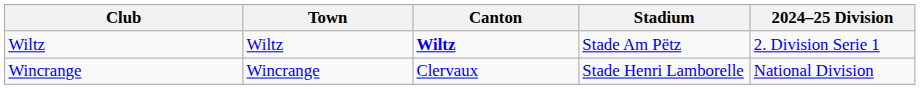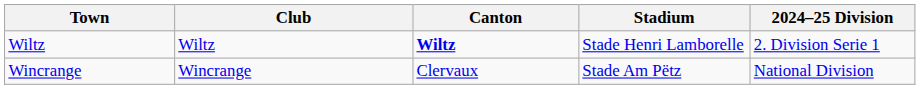columns swapped: (124, 17) <-> (328, 17)
(632, 44) Stade Am Pëtz -> (663, 44) Stade Henri Lamborelle
(663, 71) Stade Henri Lamborelle -> (632, 71) Stade Am Pëtz
